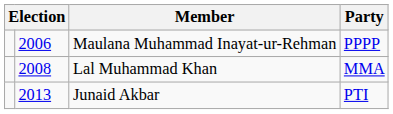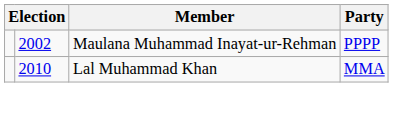(35, 43) 2006 -> (35, 43) 2002
(35, 69) 2008 -> (35, 69) 2010
- row: (116, 95)
